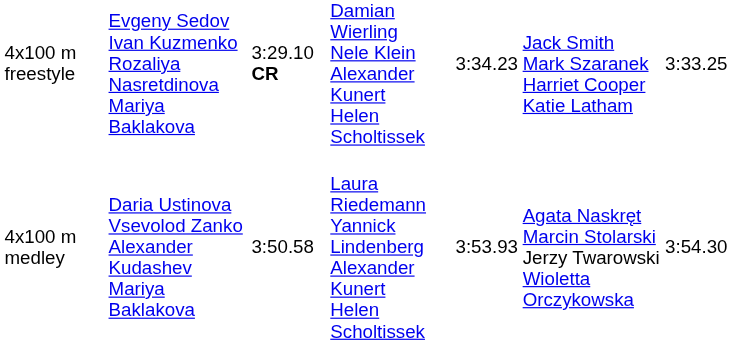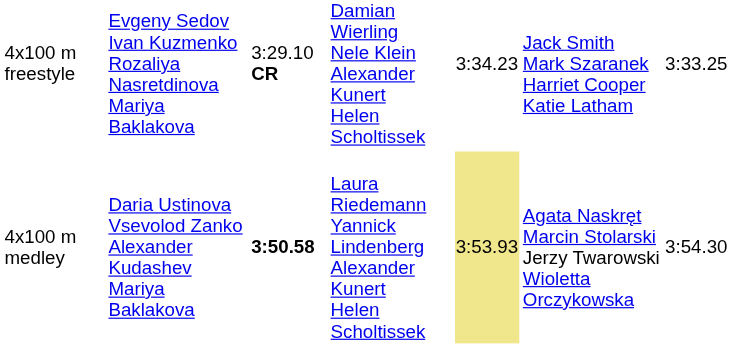(283, 247) normal -> (283, 247) bold
(487, 247) no background -> (487, 247) khaki background
